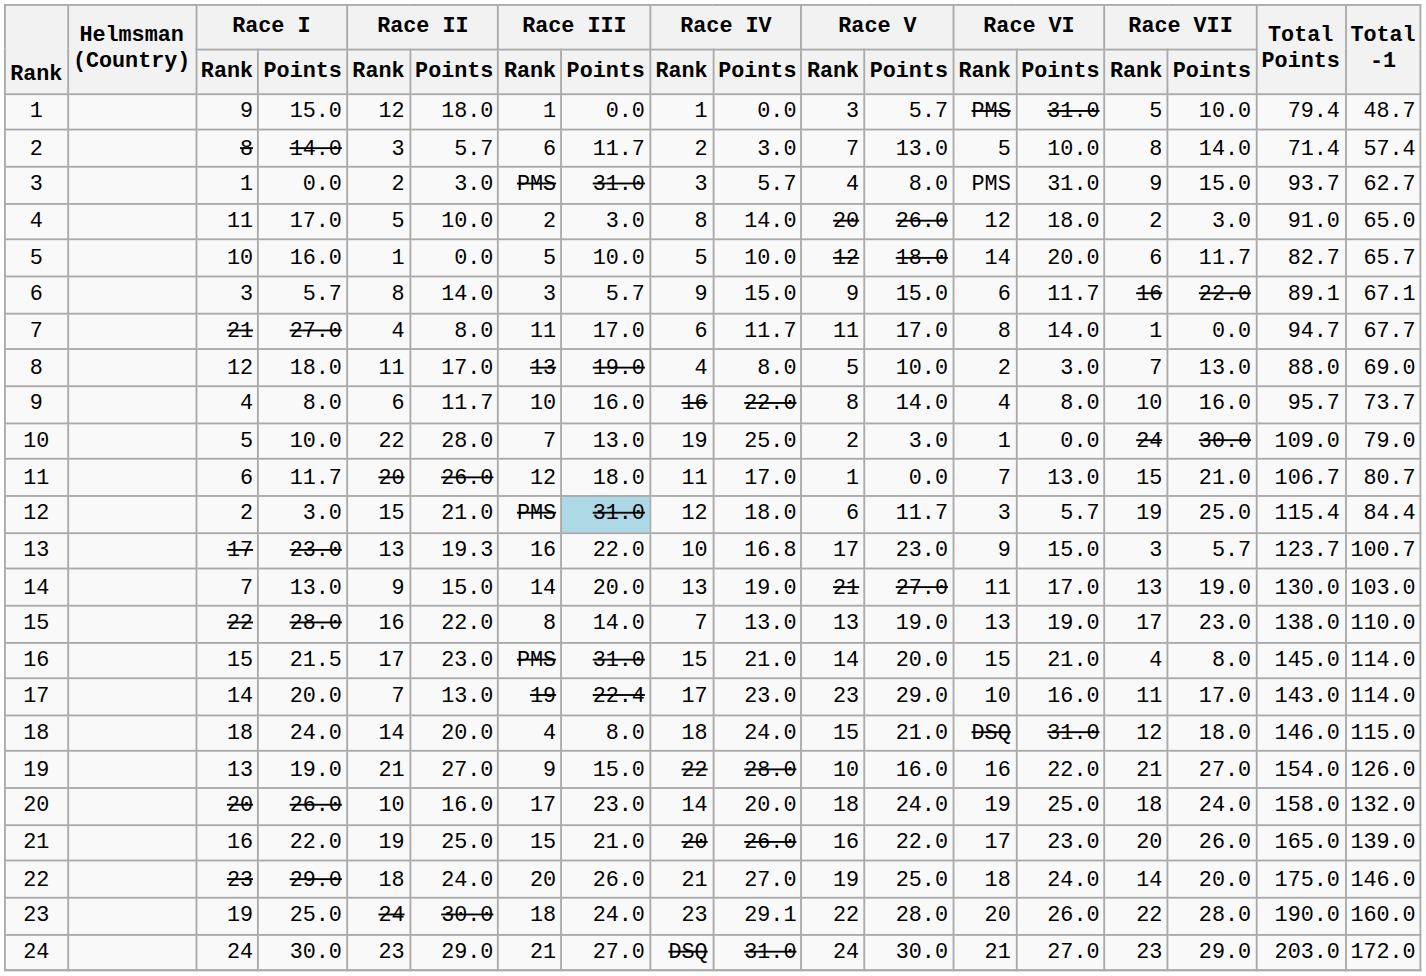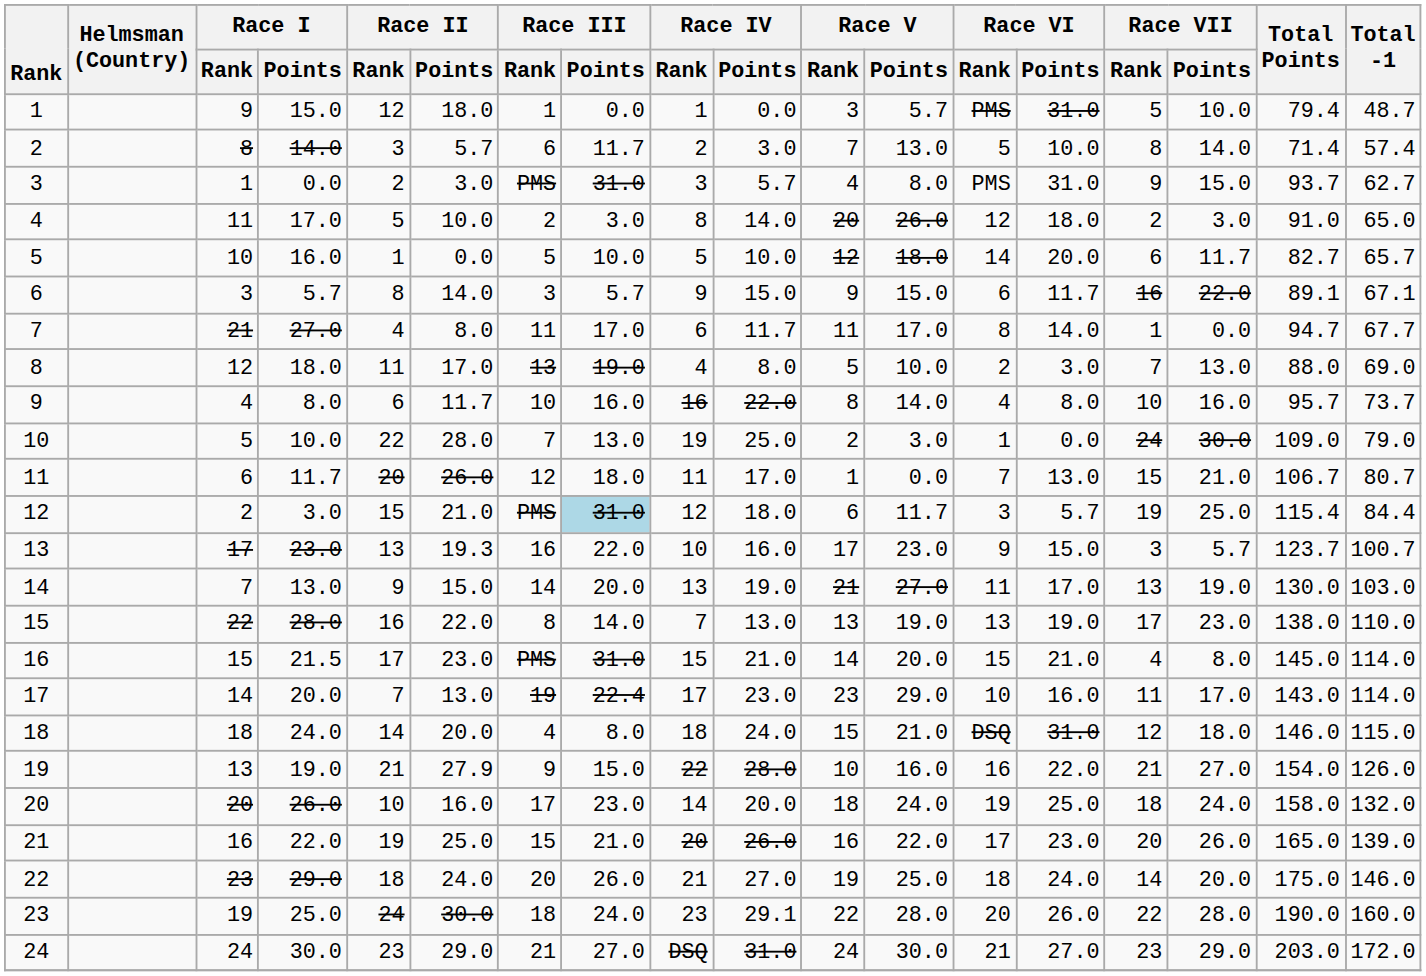(770, 550) 16.8 -> (770, 550) 16.0
(467, 770) 27.0 -> (467, 770) 27.9
